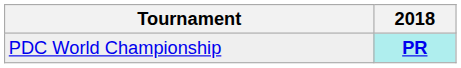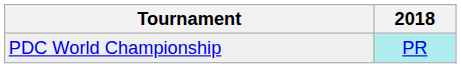(415, 47) bold -> (415, 47) normal
